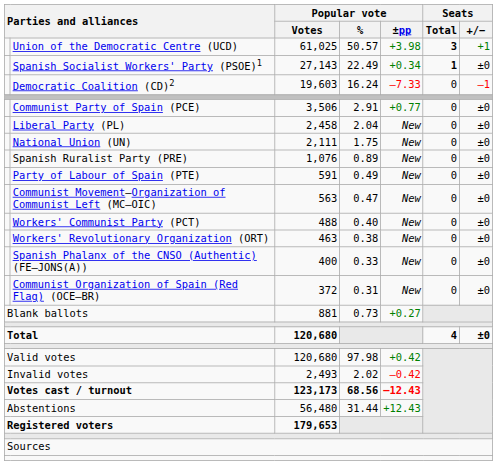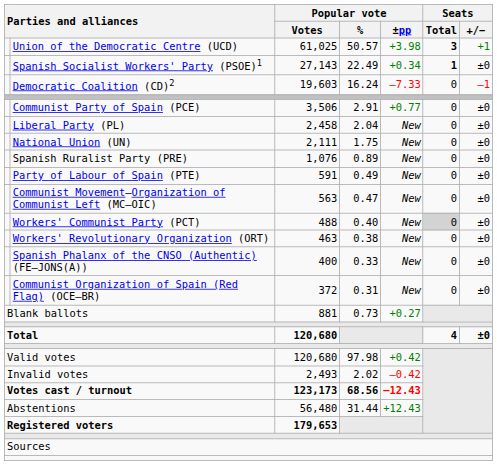(454, 222) no background -> (454, 222) lightgrey background
